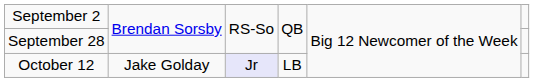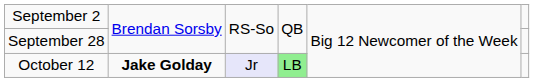(167, 65) normal -> (167, 65) bold
(292, 65) no background -> (292, 65) lightgreen background
